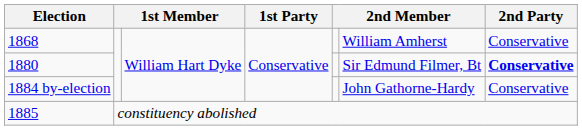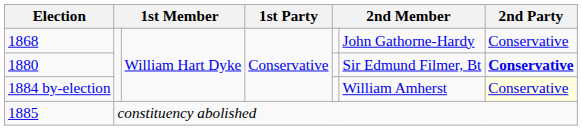(395, 40) William Amherst -> (409, 40) John Gathorne-Hardy
(409, 88) John Gathorne-Hardy -> (395, 88) William Amherst
(528, 88) no background -> (528, 88) lightyellow background
